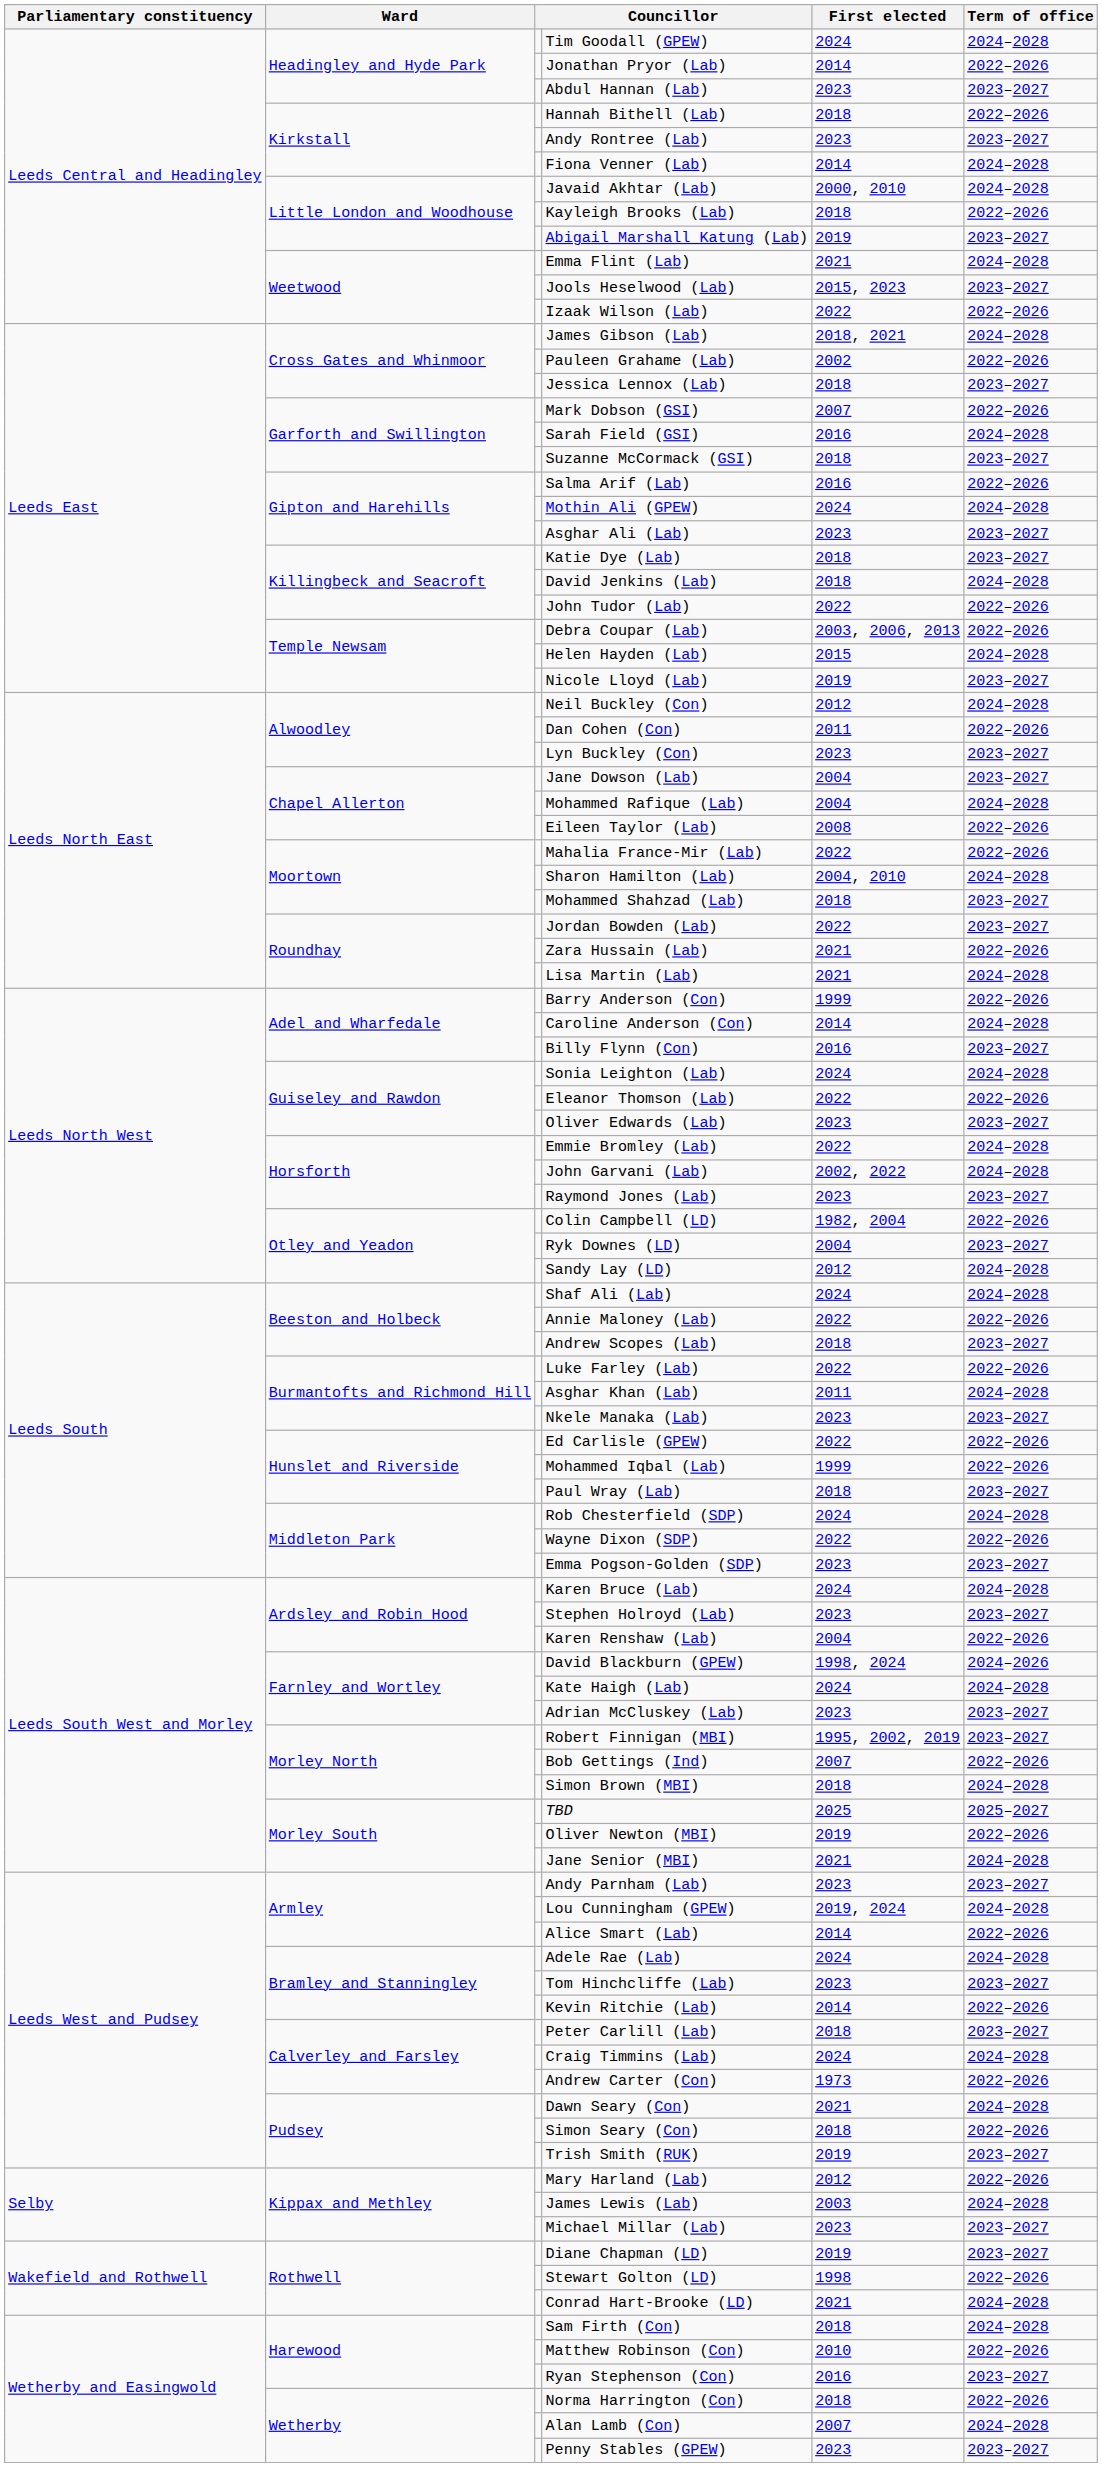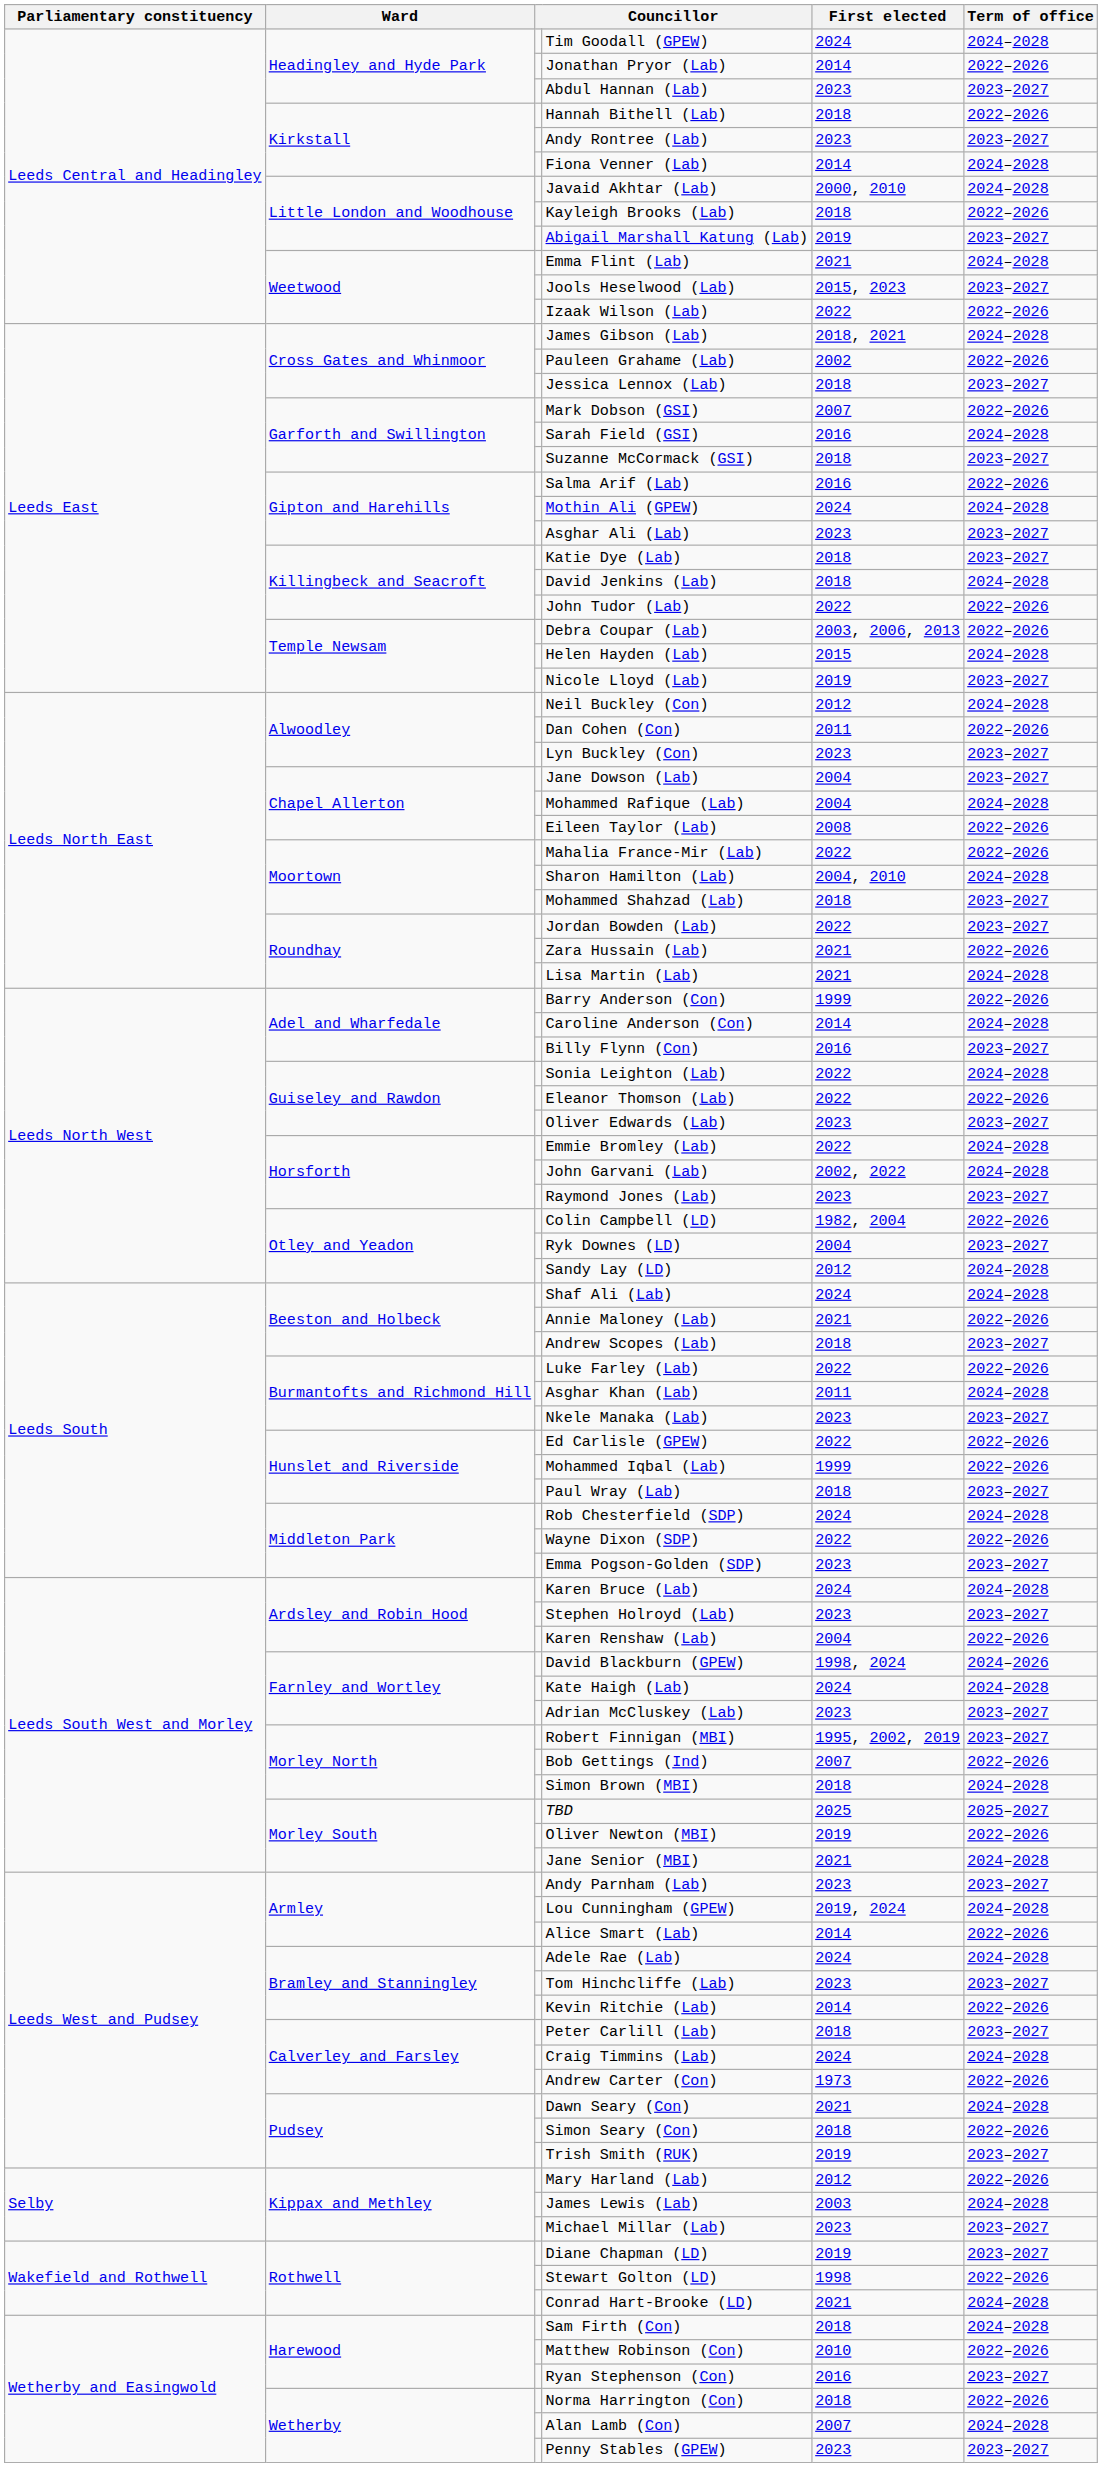(833, 1074) 2024 -> (833, 1074) 2022
(833, 1319) 2022 -> (833, 1319) 2021
